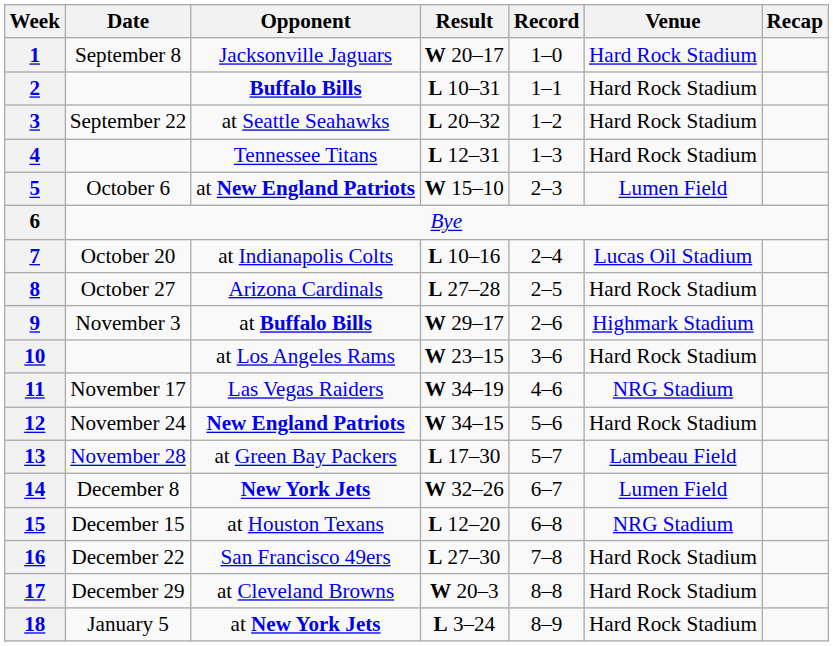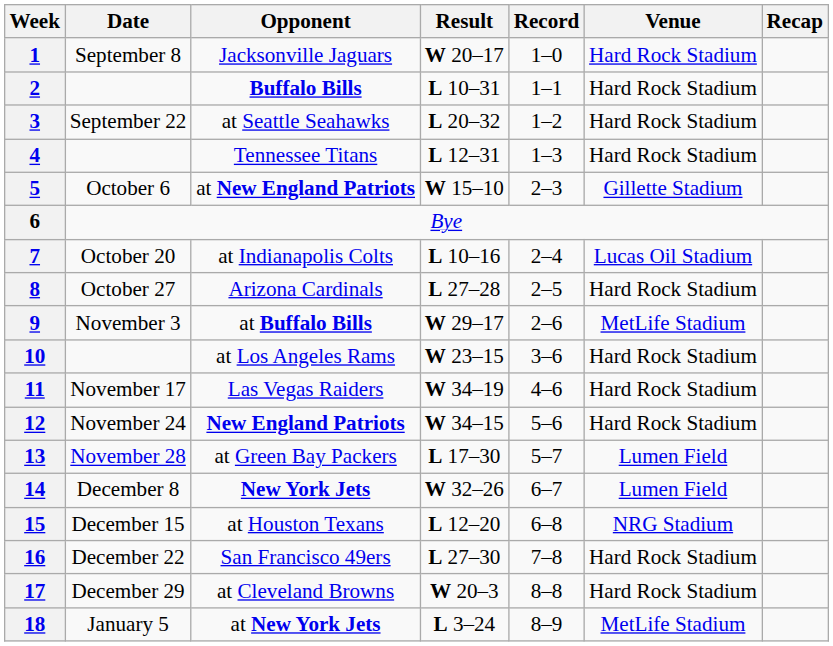(673, 188) Lumen Field -> (673, 188) Gillette Stadium
(673, 322) Highmark Stadium -> (673, 322) MetLife Stadium
(673, 389) NRG Stadium -> (673, 389) Hard Rock Stadium
(673, 456) Lambeau Field -> (673, 456) Lumen Field
(673, 624) Hard Rock Stadium -> (673, 624) MetLife Stadium
